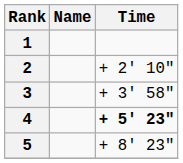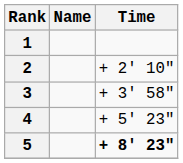(137, 120) bold -> (137, 120) normal
(137, 146) normal -> (137, 146) bold
